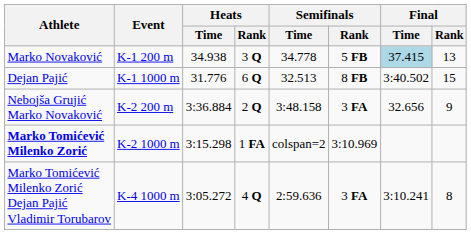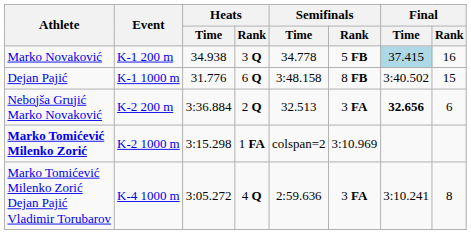(449, 57) 13 -> (449, 57) 16
(299, 78) 32.513 -> (299, 78) 3:48.158
(299, 107) 3:48.158 -> (299, 107) 32.513
(406, 107) normal -> (406, 107) bold
(449, 107) 9 -> (449, 107) 6
